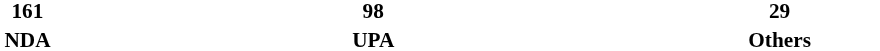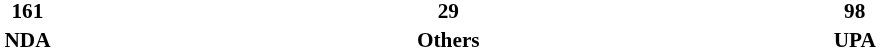columns swapped: (373, 10) <-> (780, 10)
